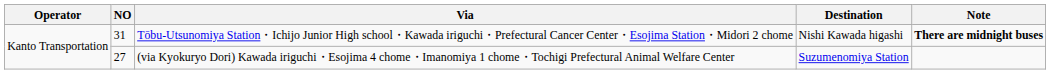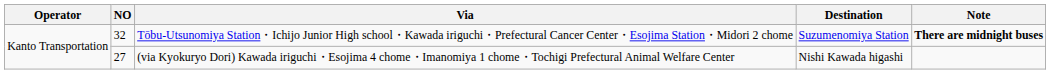(120, 35) 31 -> (120, 35) 32
(851, 35) Nishi Kawada higashi -> (854, 35) Suzumenomiya Station
(854, 57) Suzumenomiya Station -> (851, 57) Nishi Kawada higashi
